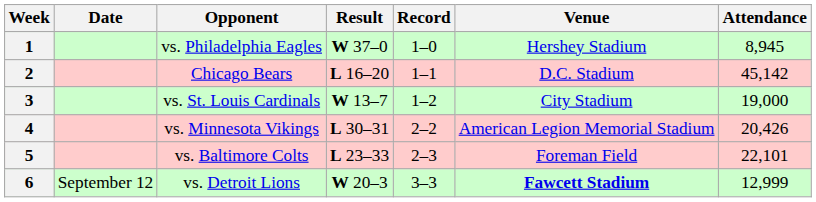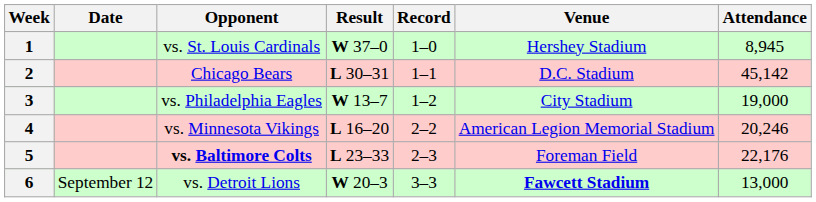(242, 45) vs. Philadelphia Eagles -> (242, 45) vs. St. Louis Cardinals
(359, 73) L 16–20 -> (359, 73) L 30–31
(242, 100) vs. St. Louis Cardinals -> (242, 100) vs. Philadelphia Eagles
(359, 127) L 30–31 -> (359, 127) L 16–20
(765, 127) 20,426 -> (765, 127) 20,246
(242, 155) normal -> (242, 155) bold
(765, 155) 22,101 -> (765, 155) 22,176
(765, 182) 12,999 -> (765, 182) 13,000
